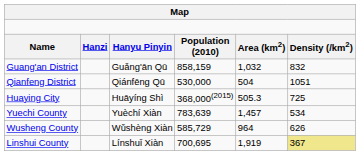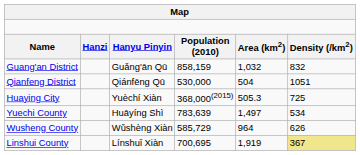(138, 98) Huāyíng Shì -> (137, 98) Yuèchí Xiàn
(137, 114) Yuèchí Xiàn -> (138, 114) Huāyíng Shì
(250, 114) 1,457 -> (250, 114) 1,497
